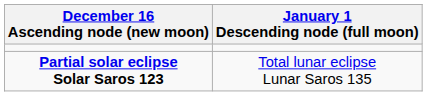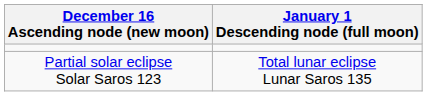(108, 71) bold -> (108, 71) normal
